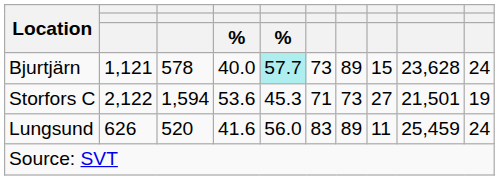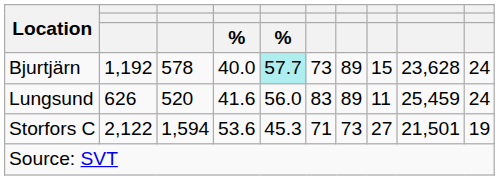(128, 67) 1,121 -> (128, 67) 1,192
rows swapped: (51, 128) <-> (52, 98)
